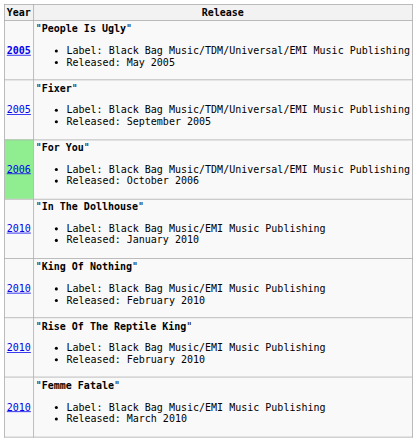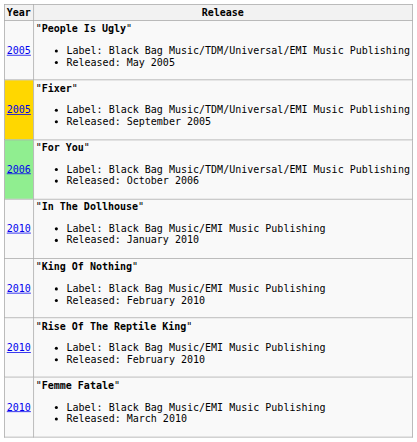(19, 50) bold -> (19, 50) normal
(19, 110) no background -> (19, 110) gold background
